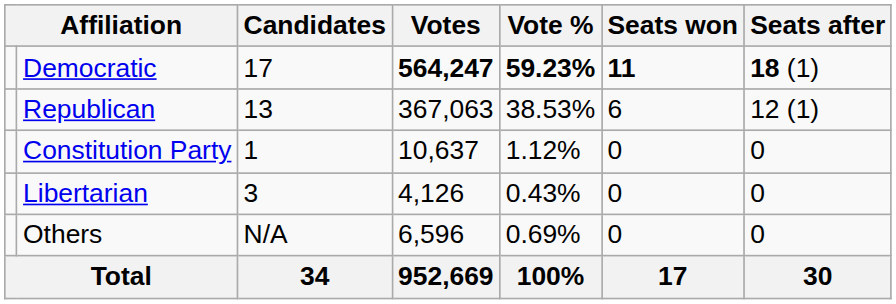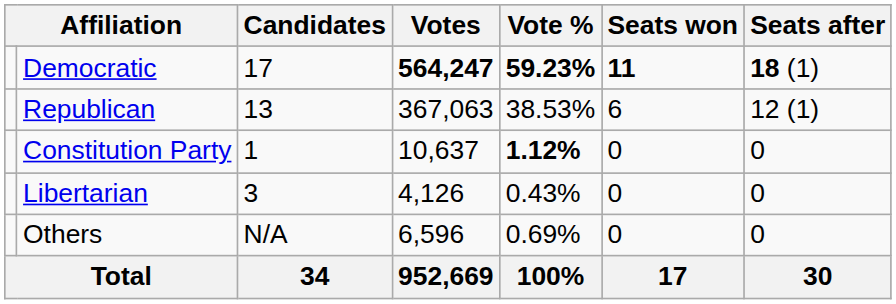(543, 151) normal -> (543, 151) bold
